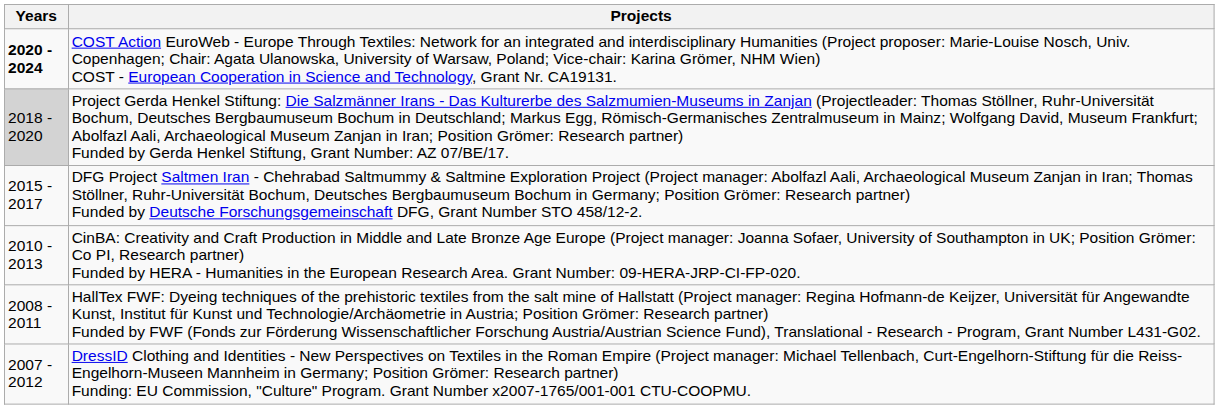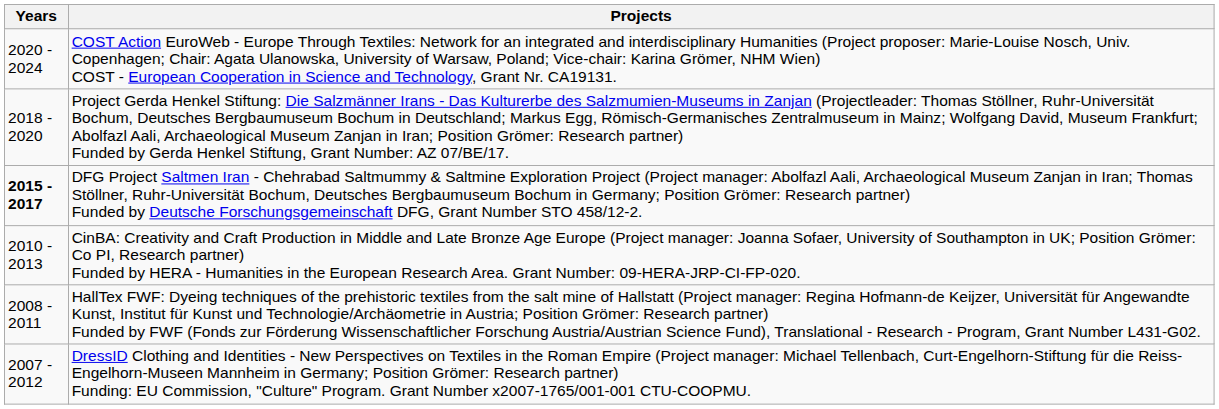(30, 58) bold -> (30, 58) normal
(30, 127) lightgrey background -> (30, 127) no background
(30, 195) normal -> (30, 195) bold
